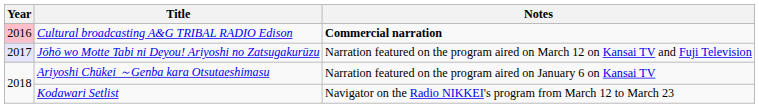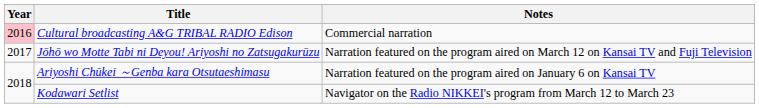(384, 33) bold -> (379, 33) normal
(19, 52) lavender background -> (19, 52) no background
